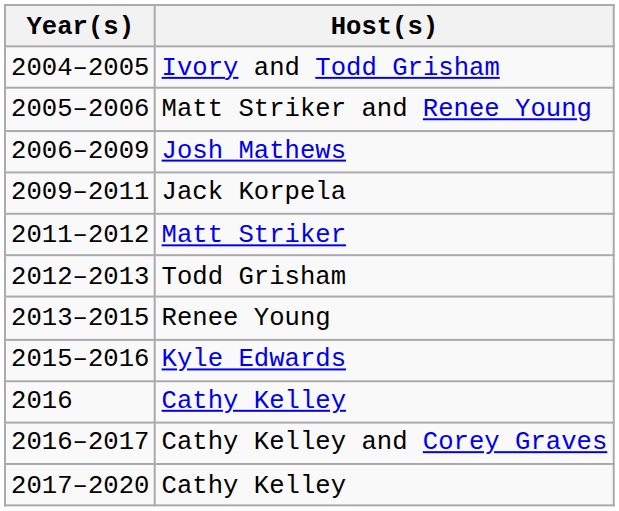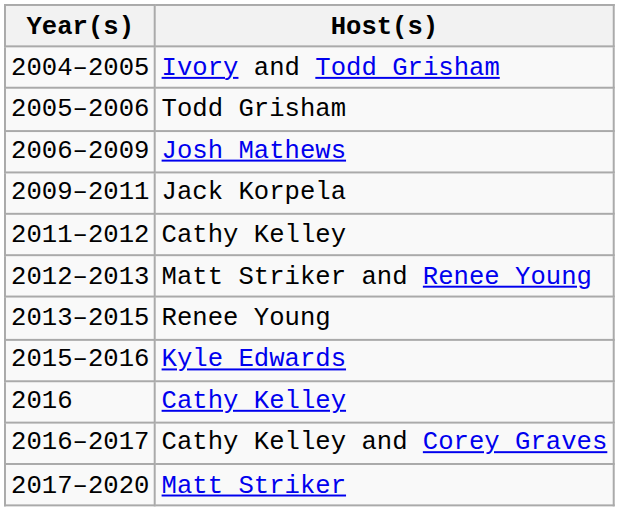(377, 109) Matt Striker and Renee Young -> (254, 109) Todd Grisham
(254, 235) Matt Striker -> (254, 235) Cathy Kelley
(254, 276) Todd Grisham -> (377, 276) Matt Striker and Renee Young
(254, 485) Cathy Kelley -> (254, 485) Matt Striker
